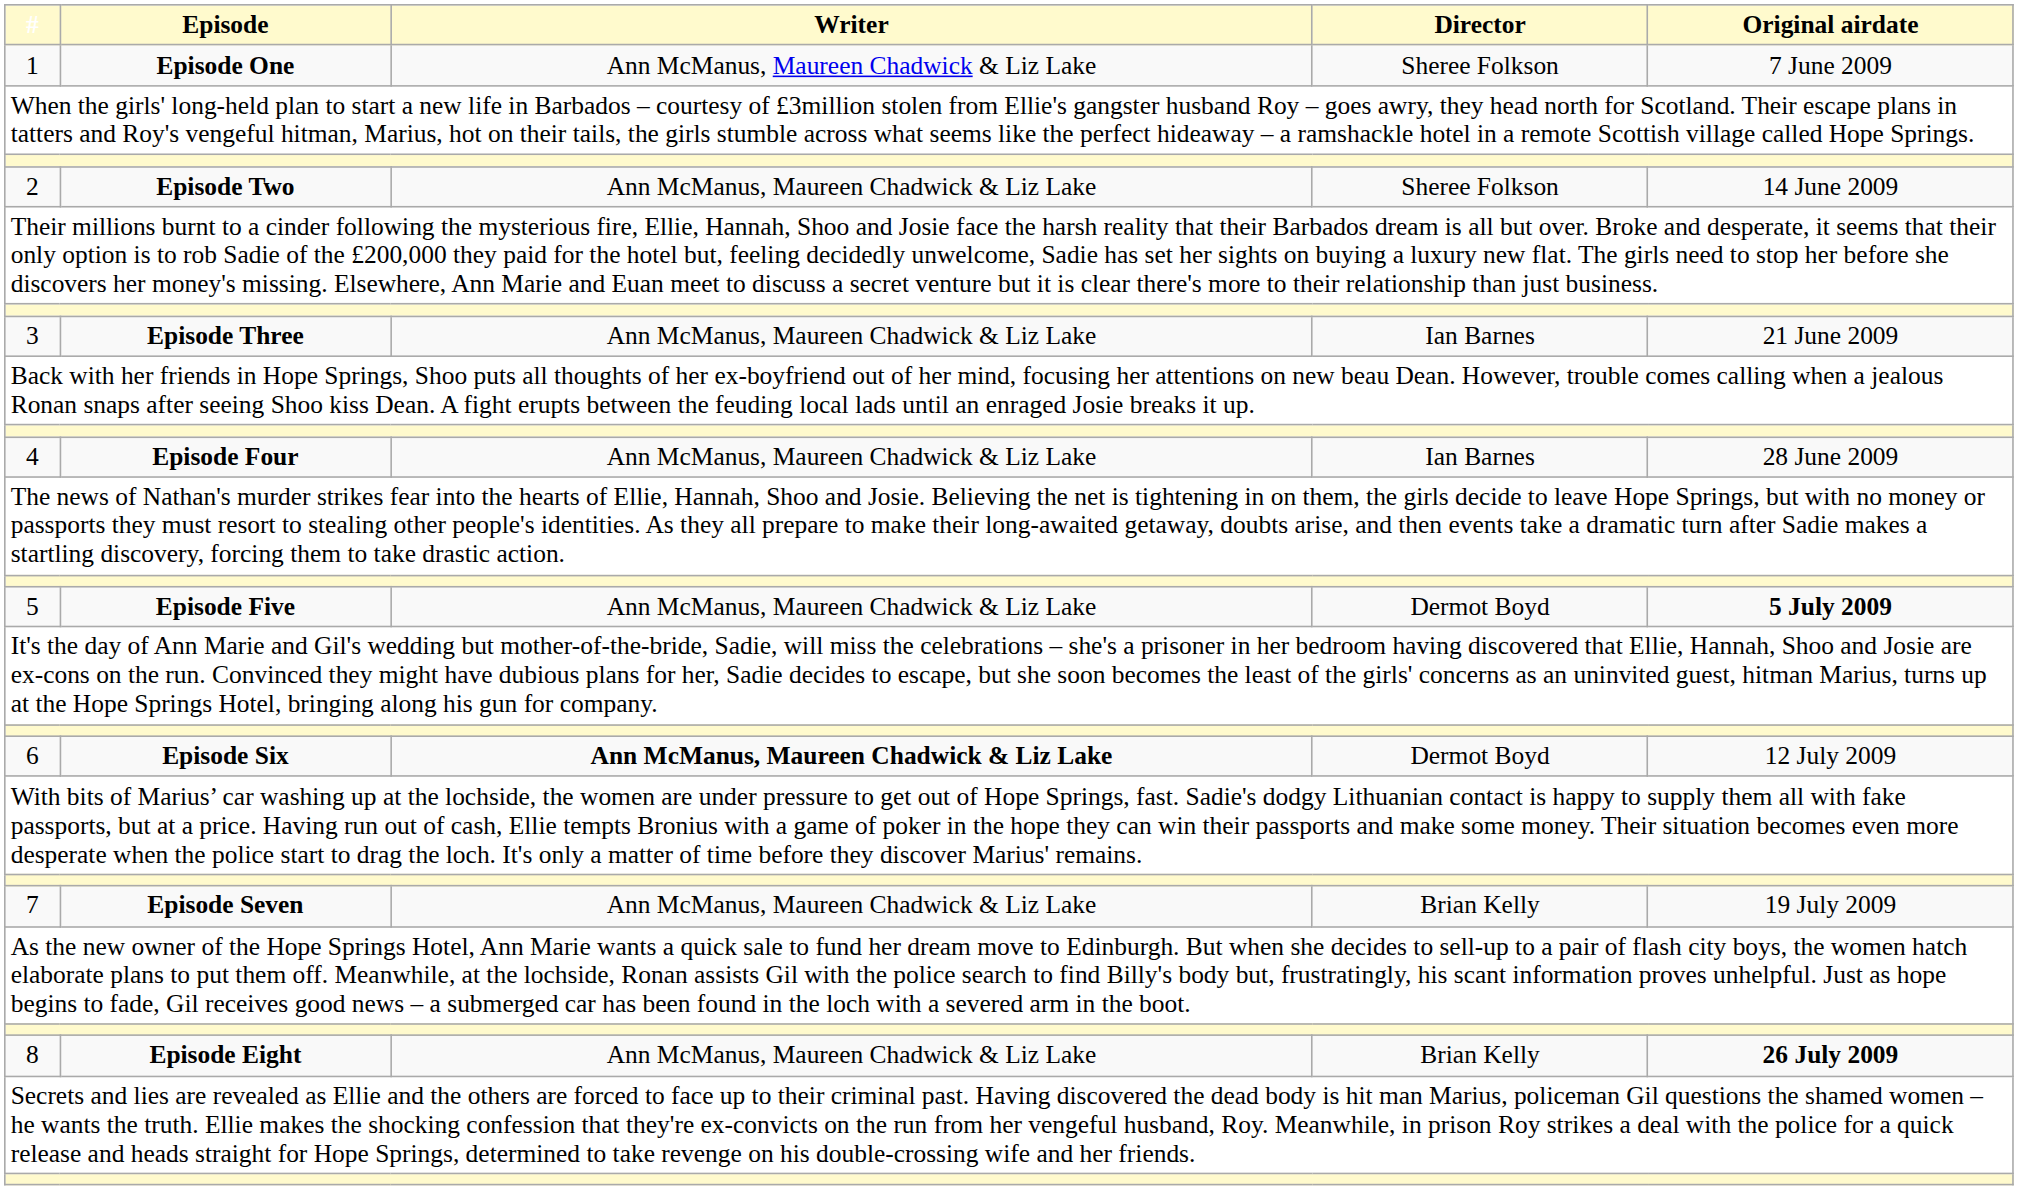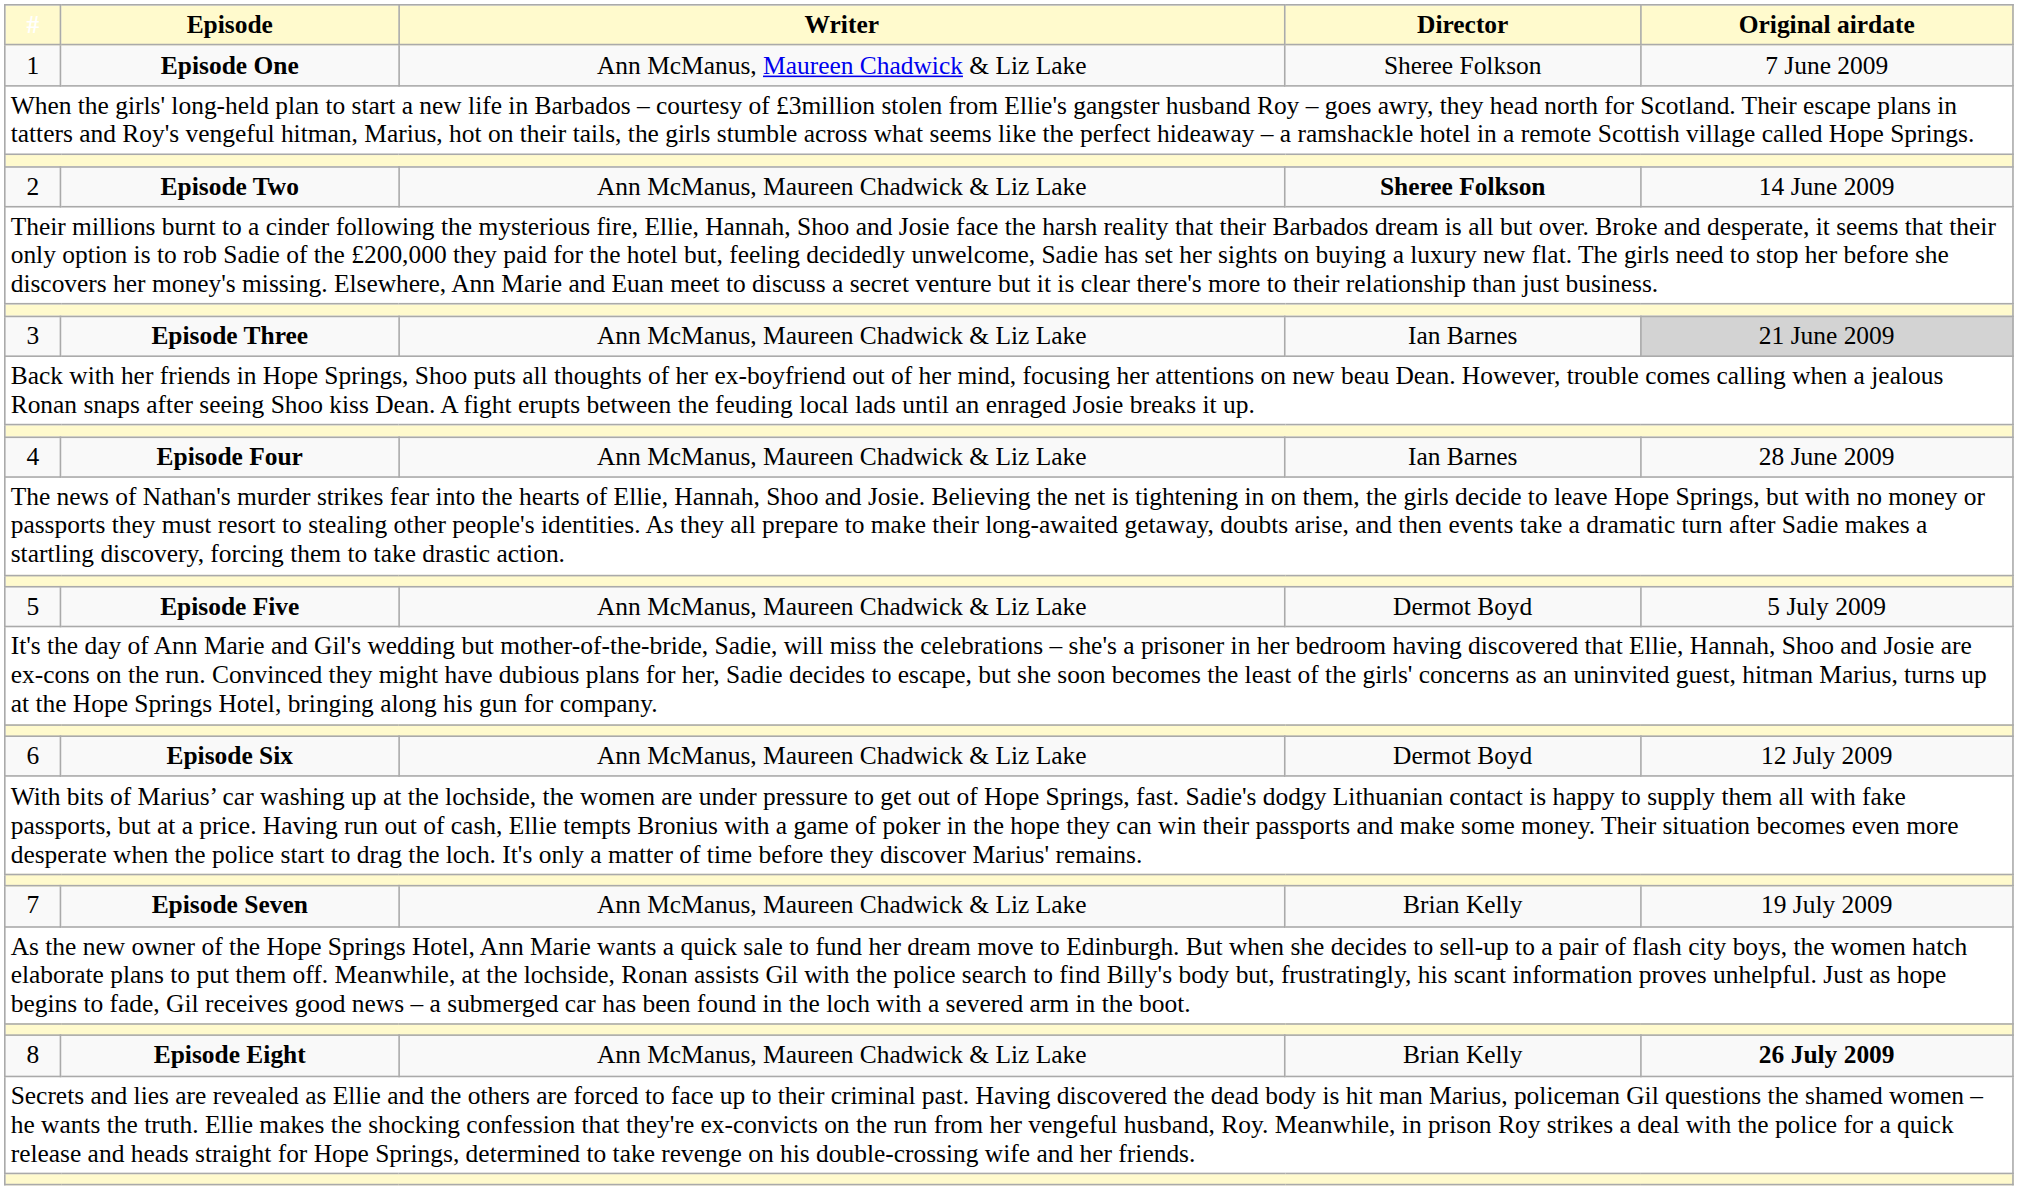(1480, 186) normal -> (1463, 186) bold
(1830, 335) no background -> (1827, 335) lightgrey background
(1830, 606) bold -> (1827, 606) normal
(851, 756) bold -> (842, 756) normal
